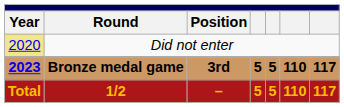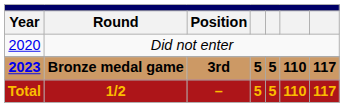(24, 45) khaki background -> (24, 45) no background
